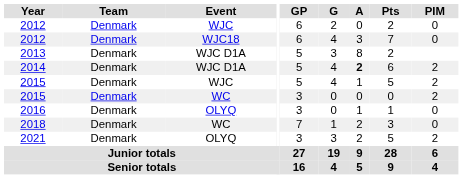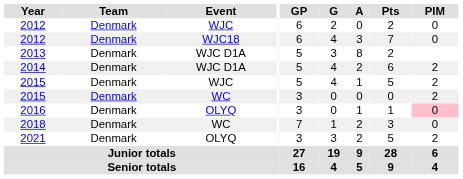(359, 68) bold -> (359, 68) normal
(435, 110) no background -> (435, 110) pink background
